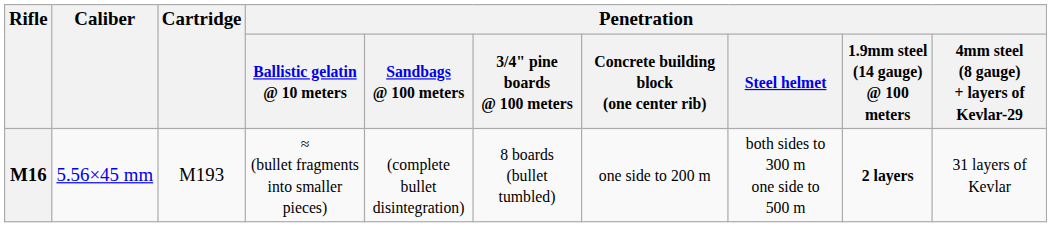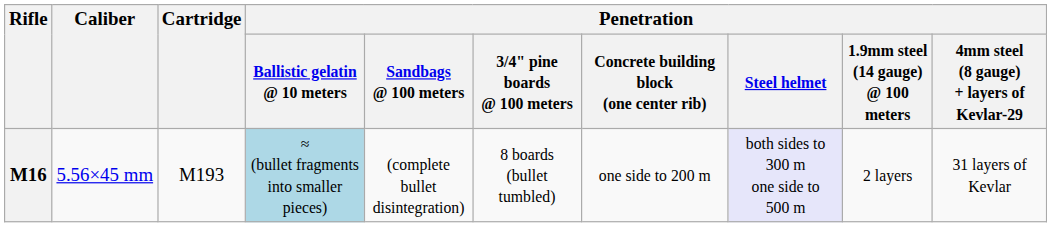(305, 176) no background -> (305, 176) lightblue background
(786, 176) no background -> (786, 176) lavender background
(888, 174) bold -> (888, 176) normal
